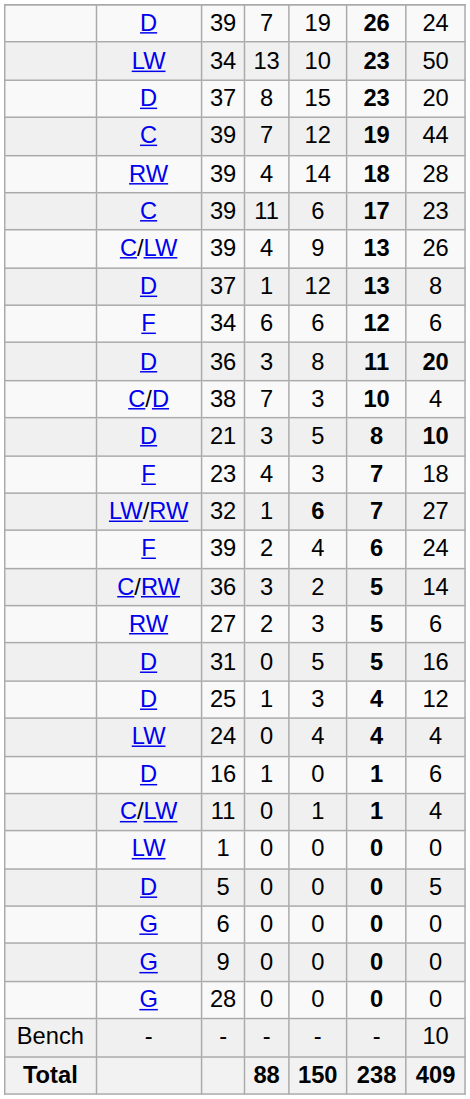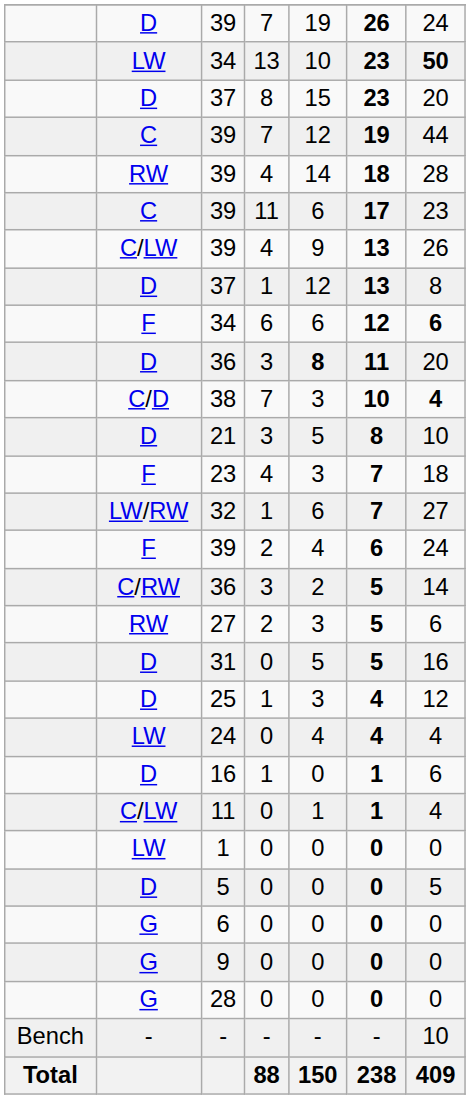(436, 60) normal -> (436, 60) bold
(436, 323) normal -> (436, 323) bold
(318, 361) normal -> (318, 361) bold
(436, 361) bold -> (436, 361) normal
(436, 398) normal -> (436, 398) bold
(436, 436) bold -> (436, 436) normal
(318, 511) bold -> (318, 511) normal
